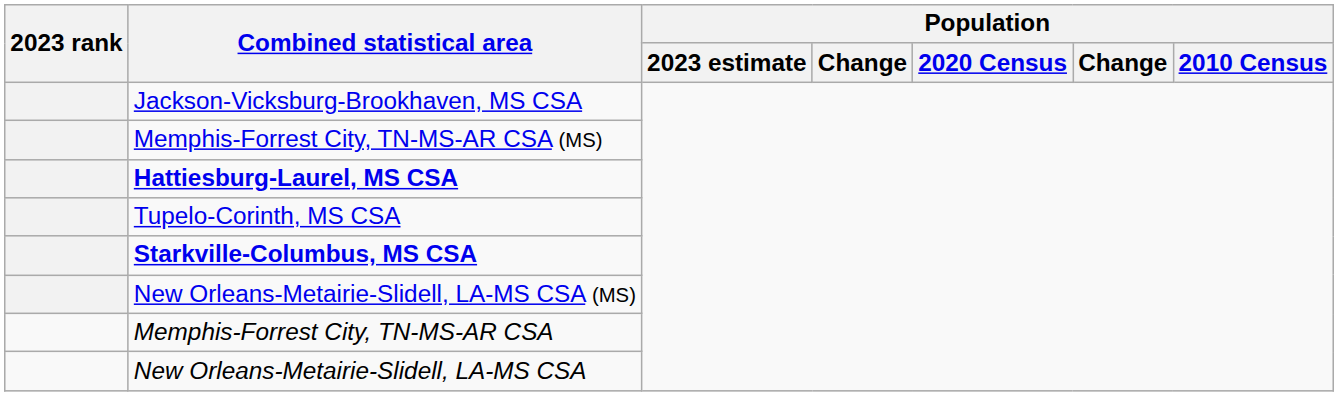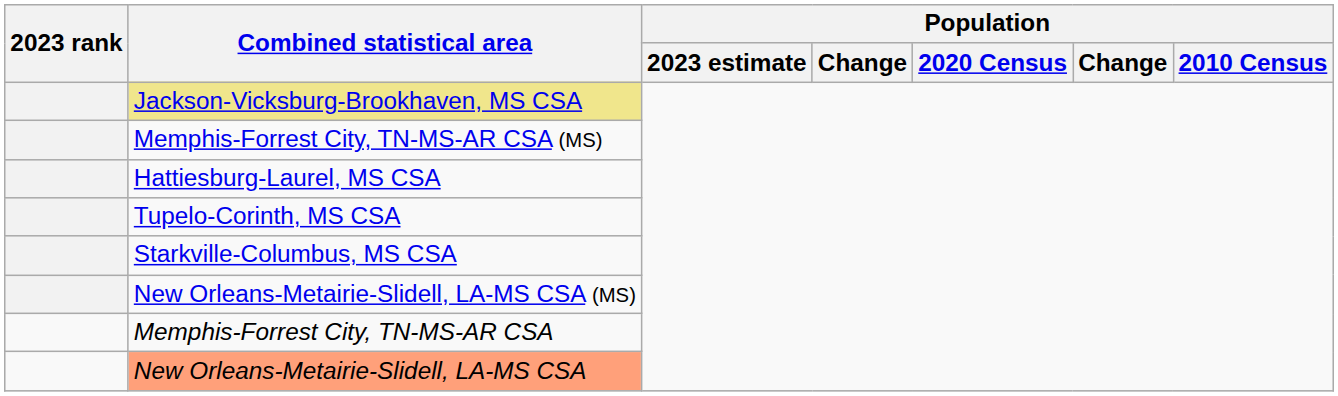(358, 100) no background -> (358, 100) khaki background
(296, 178) bold -> (287, 178) normal
(305, 255) bold -> (295, 255) normal
(360, 370) no background -> (360, 370) lightsalmon background
